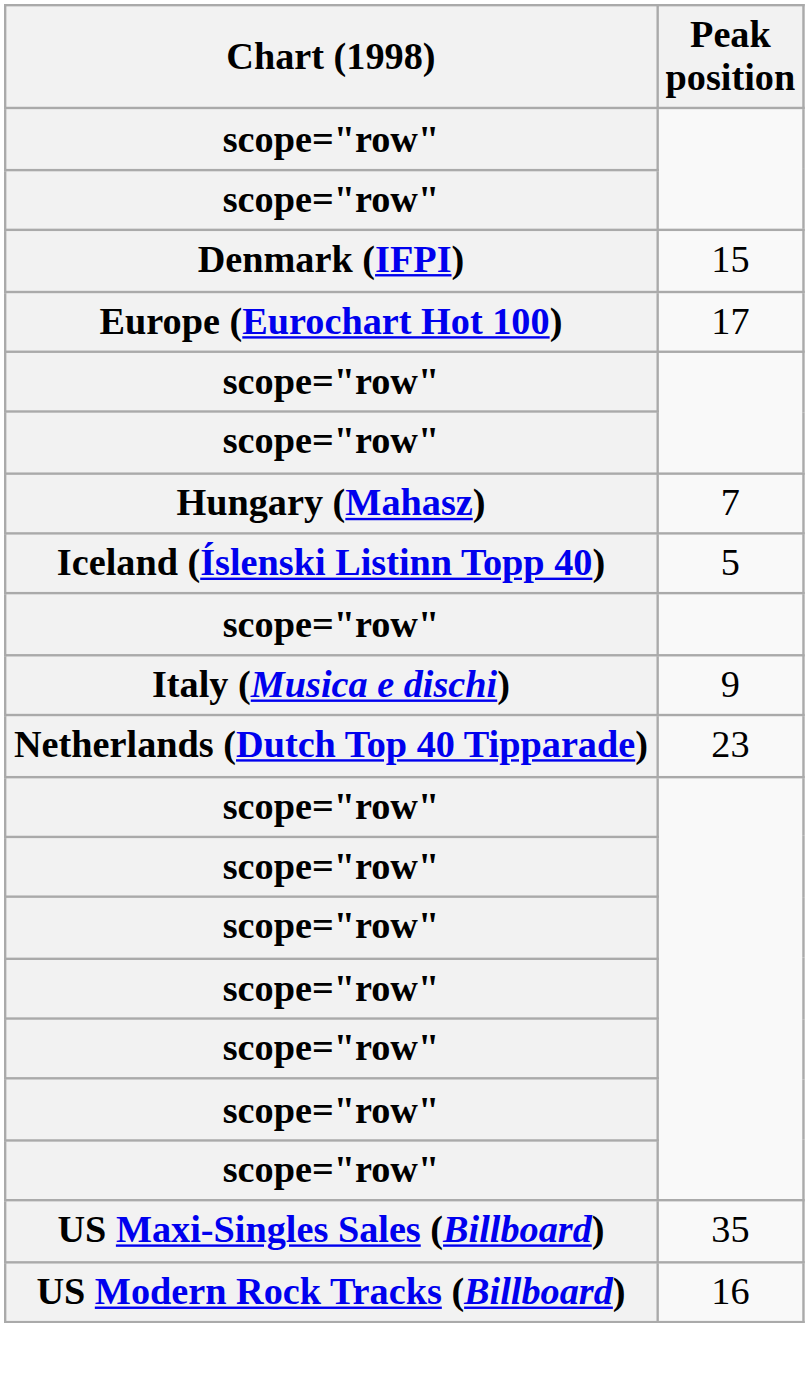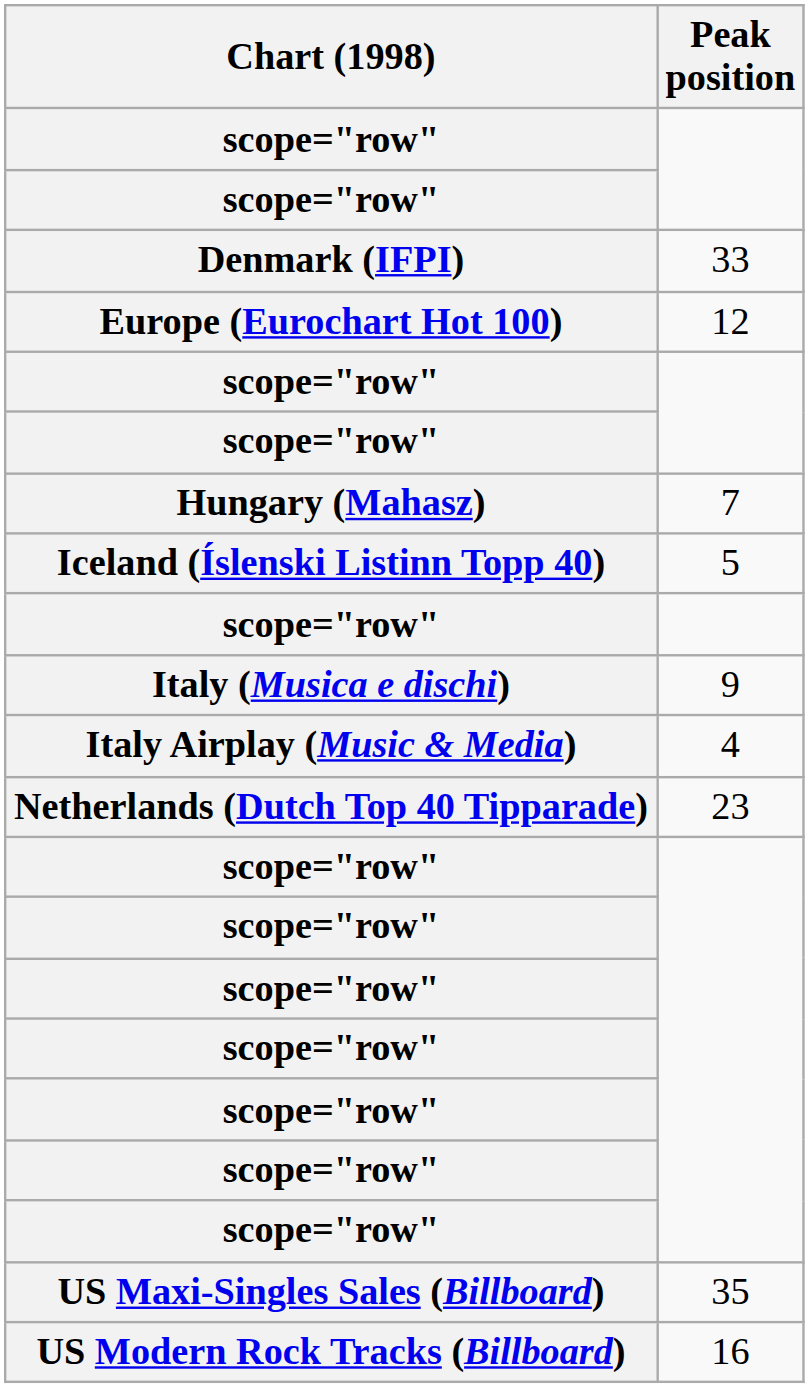(730, 259) 15 -> (730, 259) 33
(730, 320) 17 -> (730, 320) 12
+ row: (331, 744)
